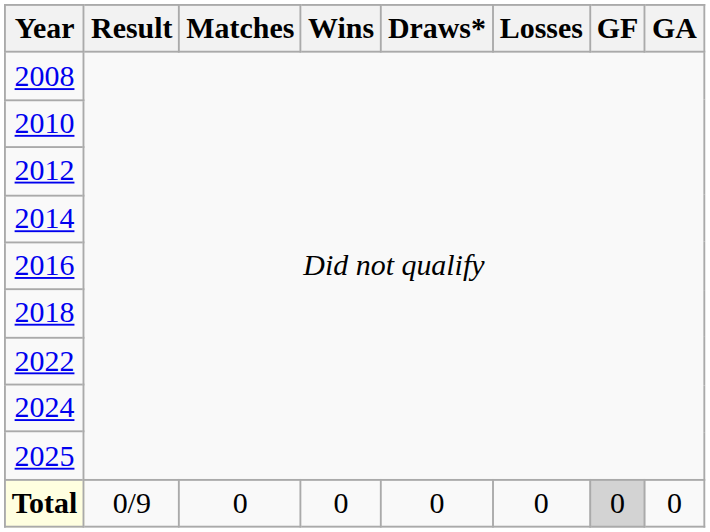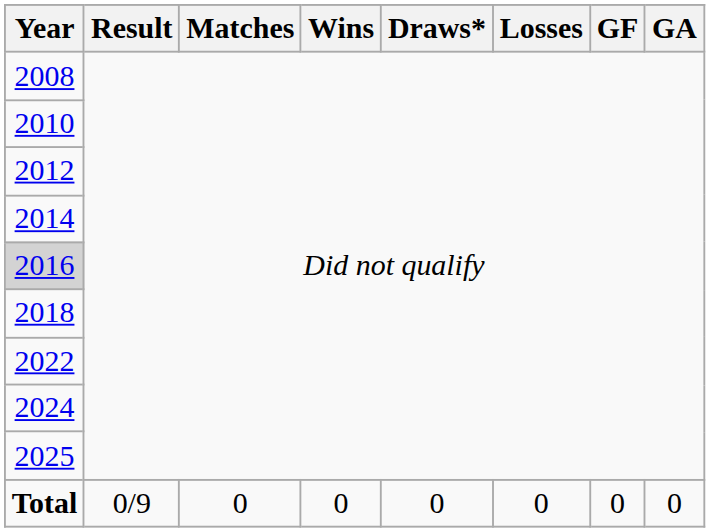(45, 265) no background -> (45, 265) lightgrey background
(45, 502) lightyellow background -> (45, 502) no background
(617, 502) lightgrey background -> (617, 502) no background
